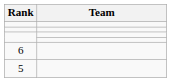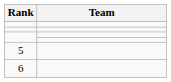(21, 51) 6 -> (21, 51) 5
(21, 68) 5 -> (21, 68) 6
